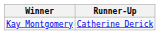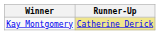(115, 24) no background -> (115, 24) khaki background
